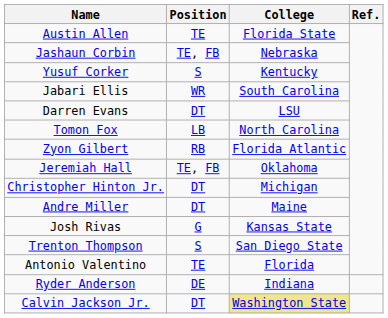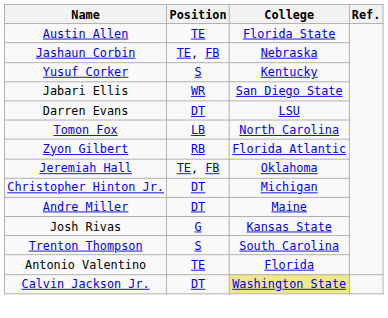(289, 91) South Carolina -> (289, 91) San Diego State
(289, 245) San Diego State -> (289, 245) South Carolina
- row: (86, 284)
